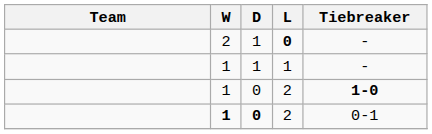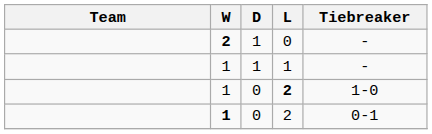(226, 42) normal -> (226, 42) bold
(287, 42) bold -> (287, 42) normal
(287, 91) normal -> (287, 91) bold
(365, 91) bold -> (365, 91) normal
(257, 116) bold -> (257, 116) normal
